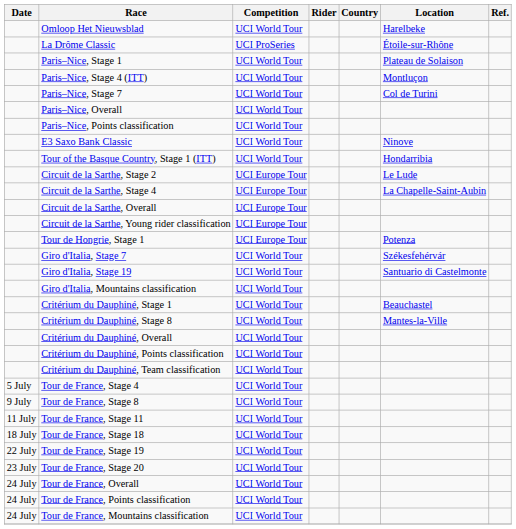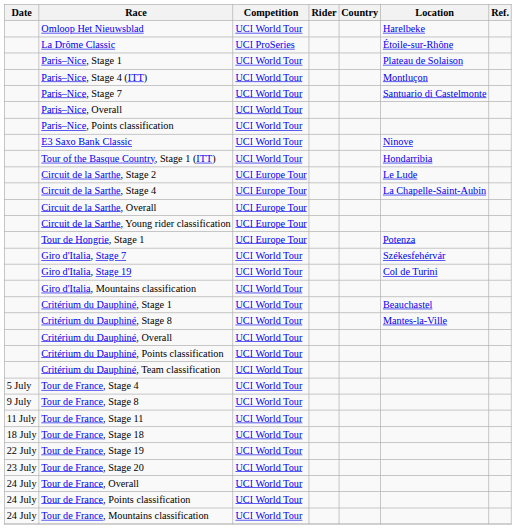(410, 93) Col de Turini -> (435, 93) Santuario di Castelmonte
(435, 272) Santuario di Castelmonte -> (410, 272) Col de Turini
